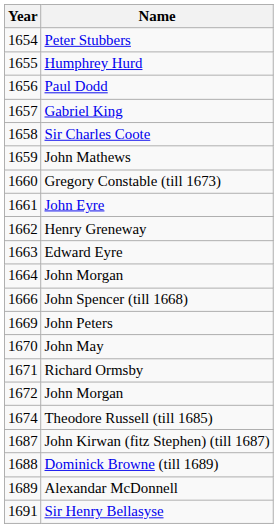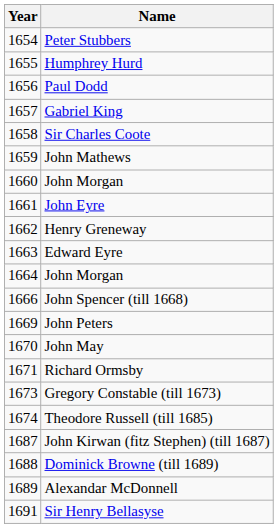(133, 181) Gregory Constable (till 1673) -> (84, 181) John Morgan
(23, 393) 1672 -> (23, 393) 1673
(84, 393) John Morgan -> (133, 393) Gregory Constable (till 1673)
